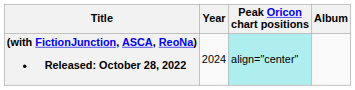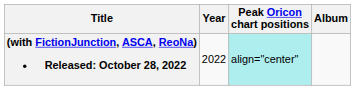(214, 59) 2024 -> (214, 59) 2022
